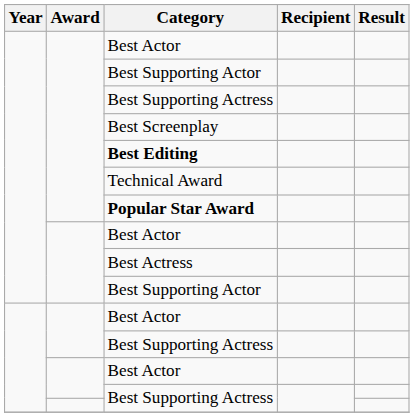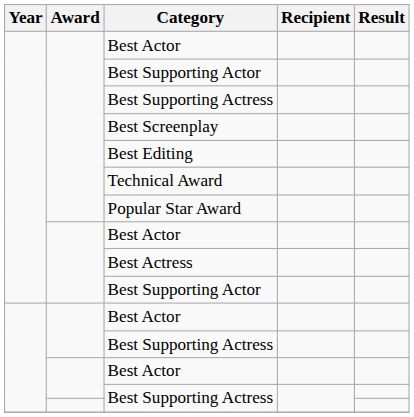(153, 153) bold -> (150, 153) normal
(181, 208) bold -> (174, 208) normal
